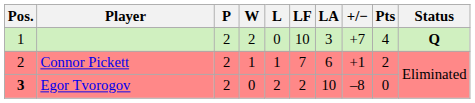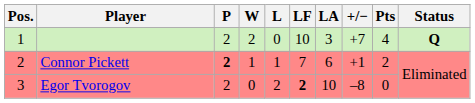(227, 62) normal -> (227, 62) bold
(21, 86) bold -> (21, 86) normal
(302, 86) normal -> (302, 86) bold
